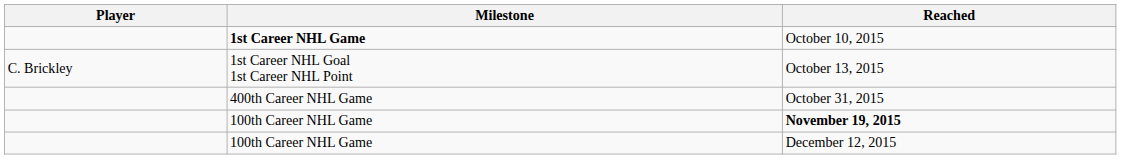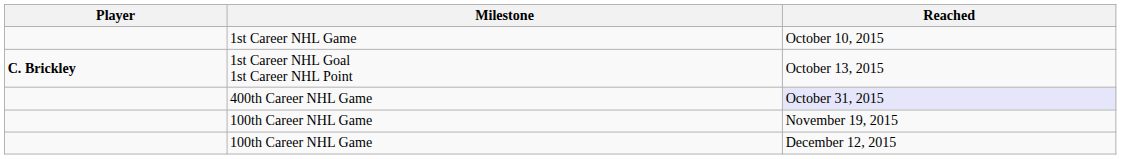(298, 37) bold -> (293, 37) normal
(40, 68) normal -> (42, 68) bold
(835, 98) no background -> (835, 98) lavender background
(843, 120) bold -> (842, 120) normal
